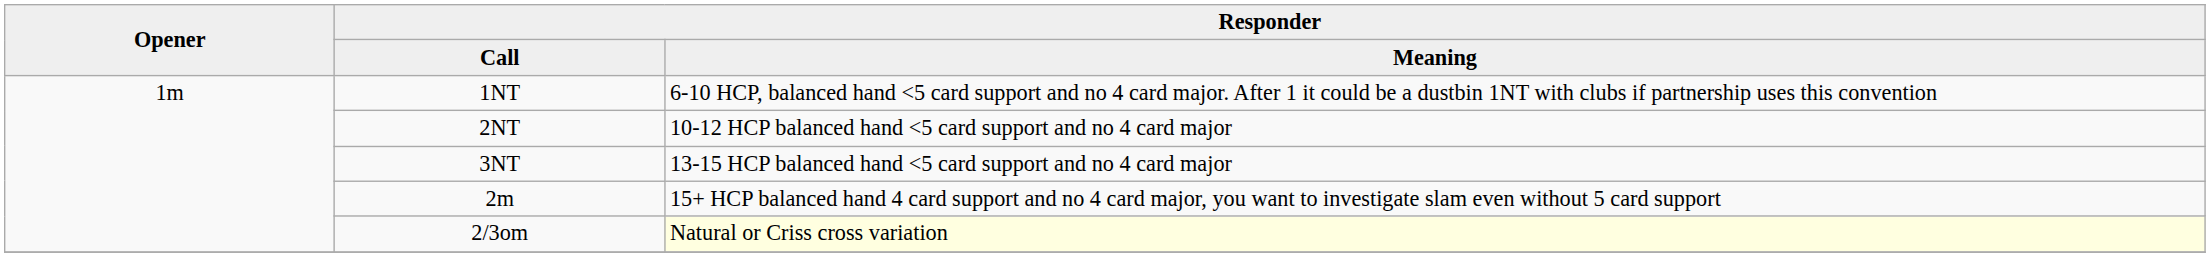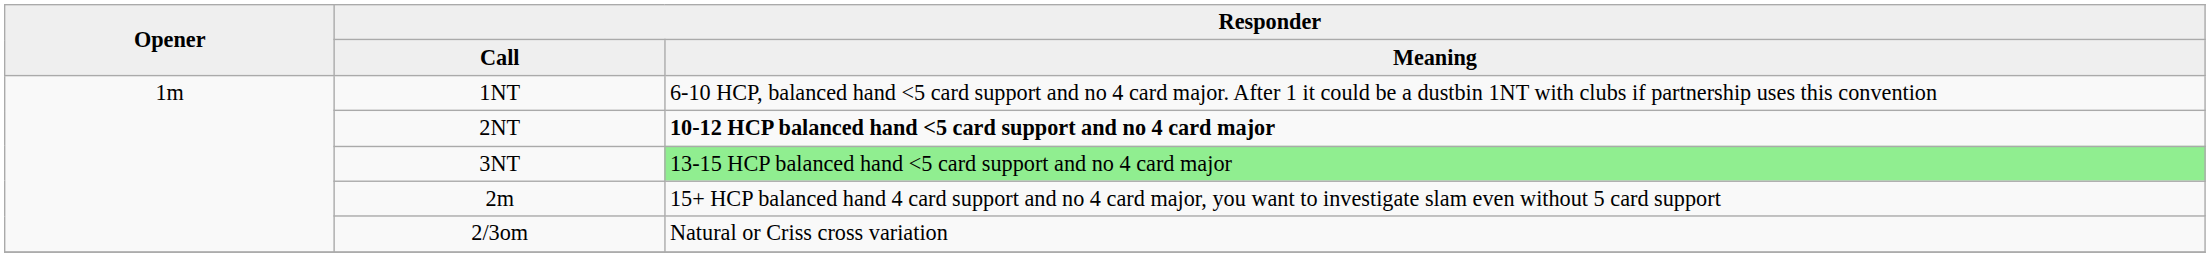(951, 127) normal -> (972, 127) bold
(951, 163) no background -> (951, 163) lightgreen background
(809, 233) lightyellow background -> (809, 233) no background
